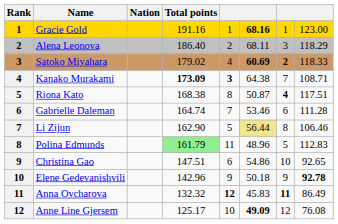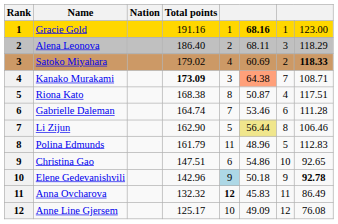(258, 62) bold -> (258, 62) normal
(285, 62) bold -> (285, 62) normal
(314, 62) normal -> (314, 62) bold
(230, 78) bold -> (230, 78) normal
(258, 78) no background -> (258, 78) lightsalmon background
(285, 95) bold -> (285, 95) normal
(191, 144) lightgreen background -> (191, 144) no background
(230, 177) no background -> (230, 177) lightblue background
(285, 194) bold -> (285, 194) normal
(258, 210) bold -> (258, 210) normal
